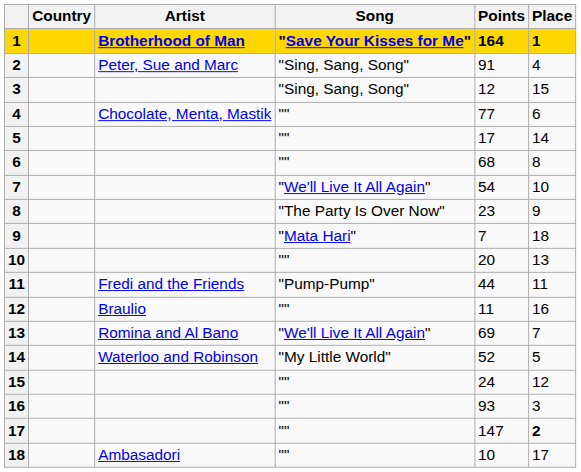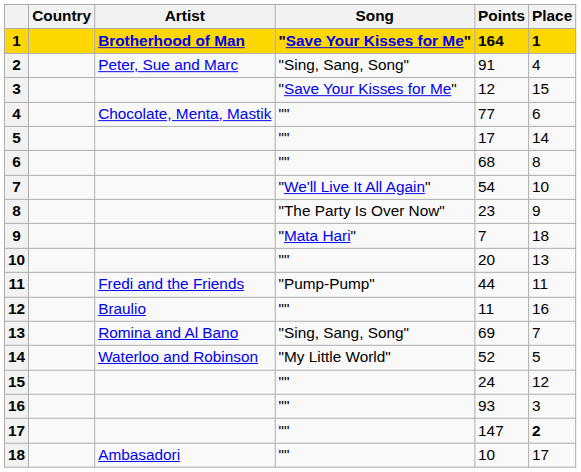(344, 89) "Sing, Sang, Song" -> (368, 89) "Save Your Kisses for Me"
(354, 333) "We'll Live It All Again" -> (344, 333) "Sing, Sang, Song"
